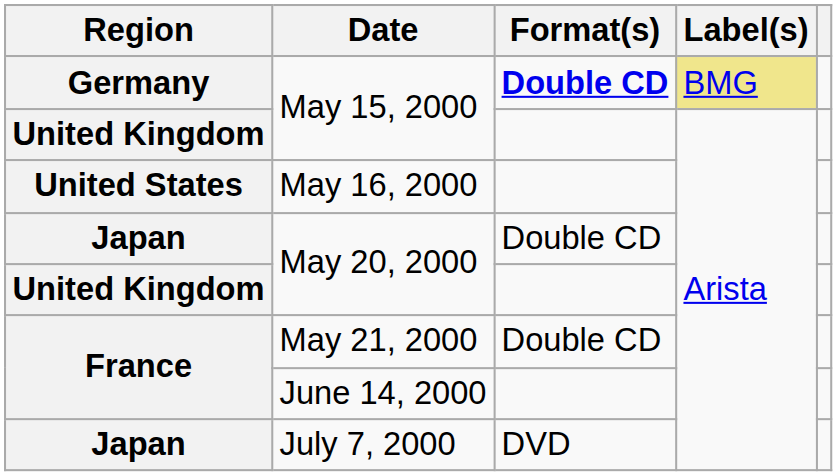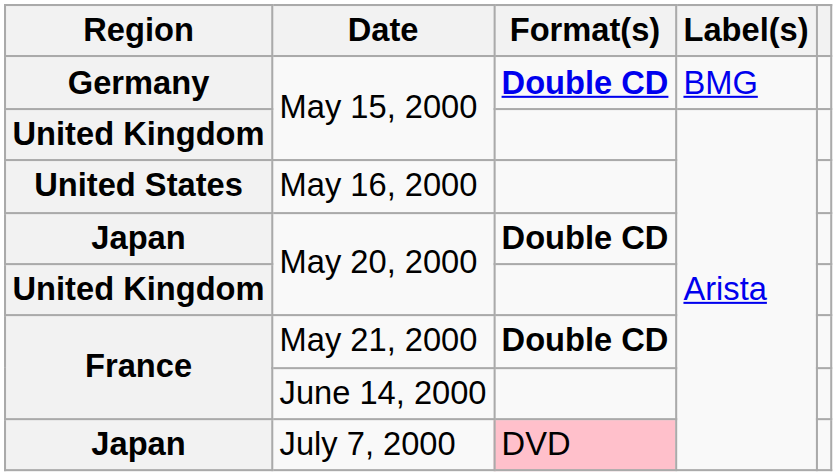(721, 82) khaki background -> (721, 82) no background
(581, 237) normal -> (585, 237) bold
(581, 340) normal -> (585, 340) bold
(536, 444) no background -> (536, 444) pink background
